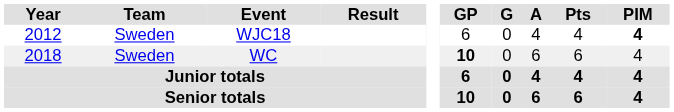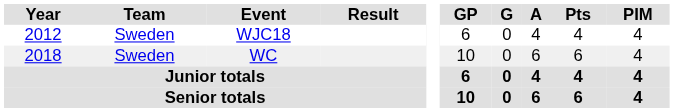(638, 35) bold -> (638, 35) normal
(466, 55) bold -> (466, 55) normal
